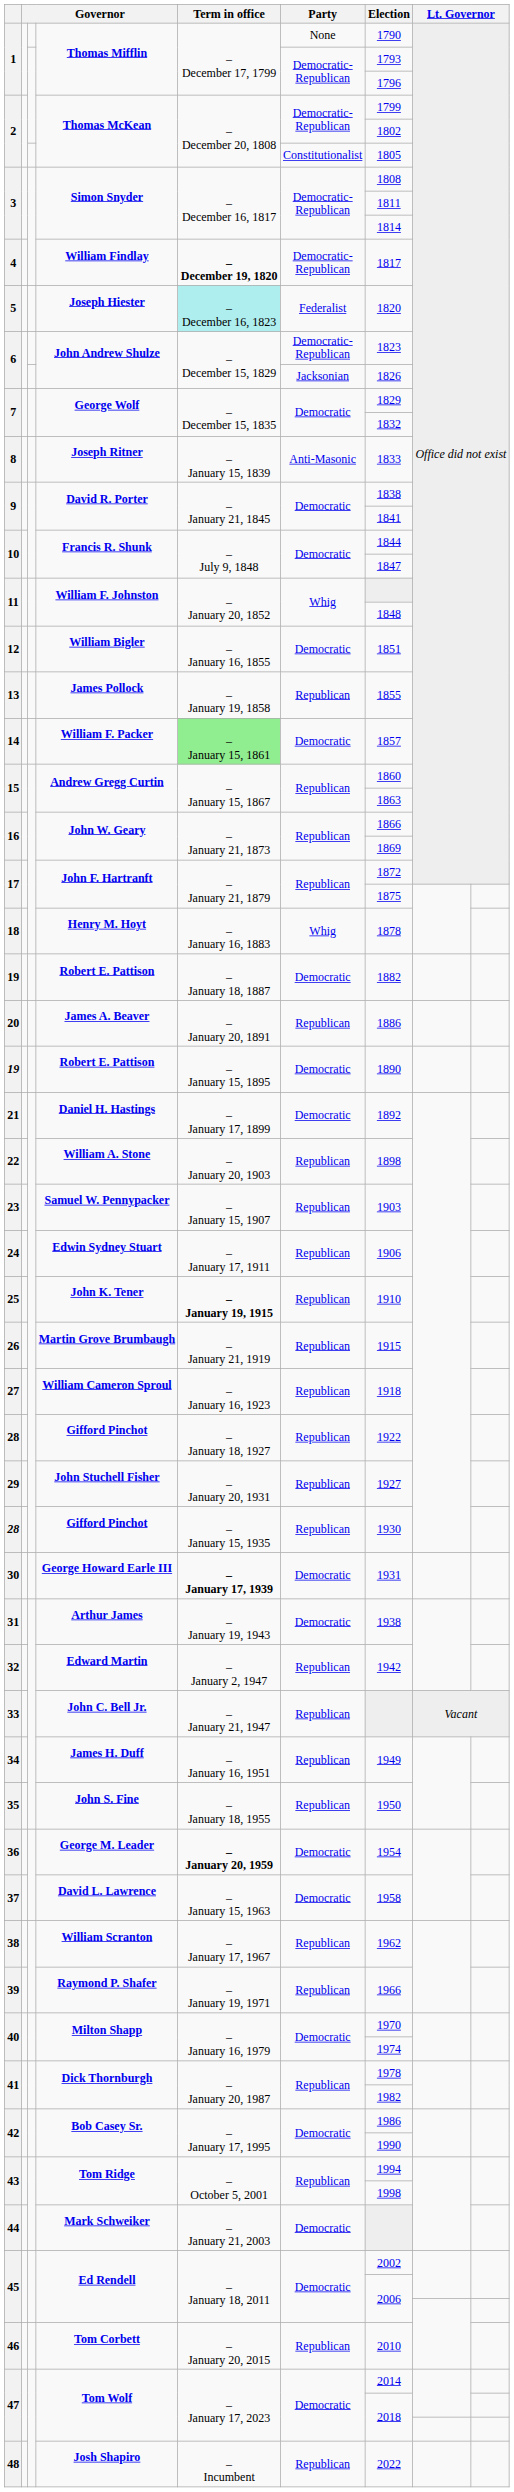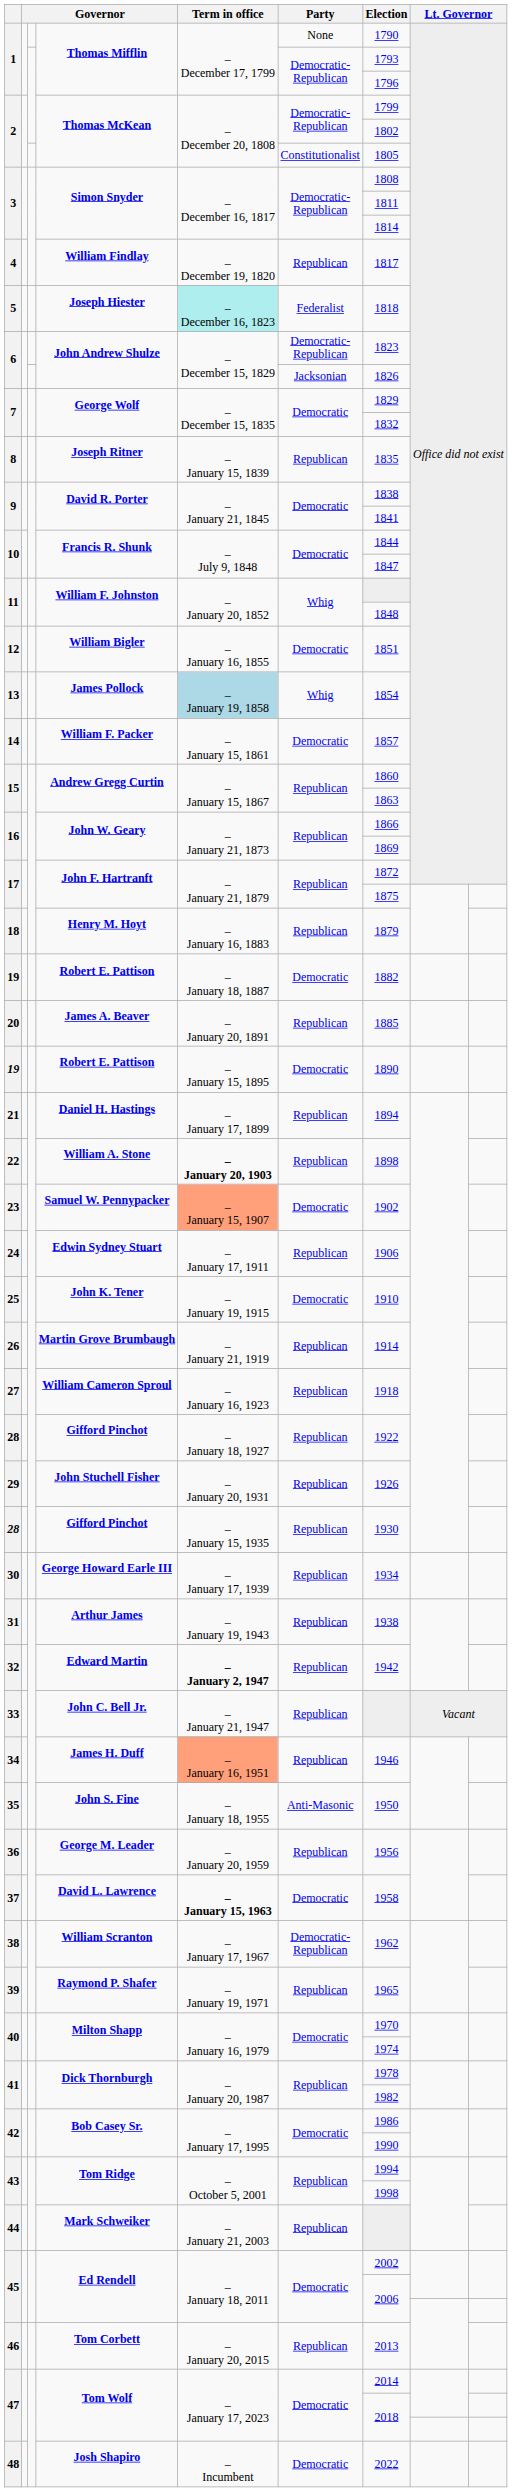(229, 269) bold -> (228, 269) normal
(323, 262) Democratic- Republican -> (320, 262) Republican
(389, 308) 1820 -> (386, 308) 1818
(323, 459) Anti-Masonic -> (320, 459) Republican
(389, 459) 1833 -> (386, 459) 1835
(229, 701) no background -> (228, 701) lightblue background
(323, 695) Republican -> (320, 695) Whig
(389, 695) 1855 -> (386, 695) 1854
(229, 747) lightgreen background -> (228, 747) no background
(323, 931) Whig -> (320, 931) Republican
(389, 931) 1878 -> (386, 931) 1879
(389, 1023) 1886 -> (386, 1023) 1885
(323, 1115) Democratic -> (320, 1115) Republican
(389, 1115) 1892 -> (386, 1115) 1894
(229, 1168) normal -> (228, 1168) bold
(229, 1214) no background -> (228, 1214) lightsalmon background
(323, 1207) Republican -> (320, 1207) Democratic
(389, 1207) 1903 -> (386, 1207) 1902
(229, 1306) bold -> (228, 1306) normal
(323, 1299) Republican -> (320, 1299) Democratic
(389, 1345) 1915 -> (386, 1345) 1914
(389, 1483) 1927 -> (386, 1483) 1926
(229, 1582) bold -> (228, 1582) normal
(323, 1575) Democratic -> (320, 1575) Republican
(389, 1575) 1931 -> (386, 1575) 1934
(323, 1621) Democratic -> (320, 1621) Republican
(229, 1674) normal -> (228, 1674) bold
(229, 1766) no background -> (228, 1766) lightsalmon background
(389, 1759) 1949 -> (386, 1759) 1946
(323, 1805) Republican -> (320, 1805) Anti-Masonic
(229, 1858) bold -> (228, 1858) normal
(323, 1851) Democratic -> (320, 1851) Republican
(389, 1851) 1954 -> (386, 1851) 1956
(229, 1904) normal -> (228, 1904) bold
(323, 1943) Republican -> (320, 1943) Democratic- Republican
(389, 1989) 1966 -> (386, 1989) 1965
(323, 2228) Democratic -> (320, 2228) Republican
(389, 2346) 2010 -> (386, 2346) 2013
(323, 2464) Republican -> (320, 2464) Democratic
